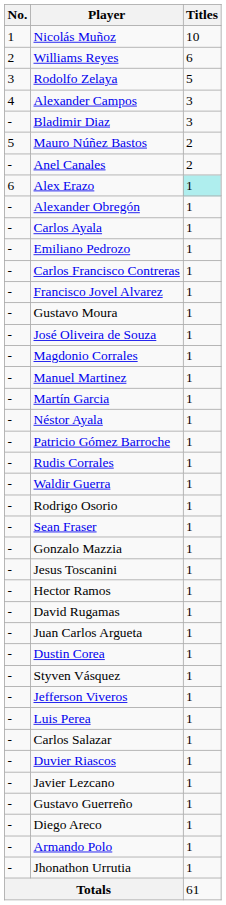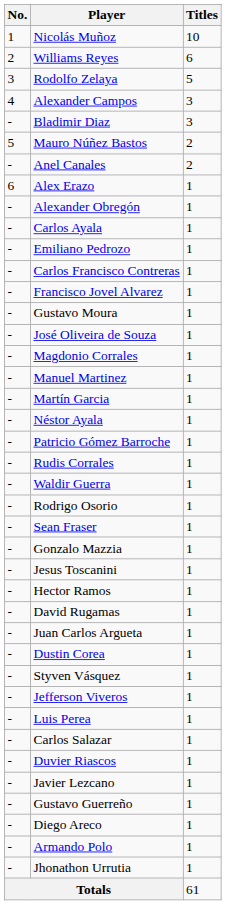(189, 185) paleturquoise background -> (189, 185) no background
